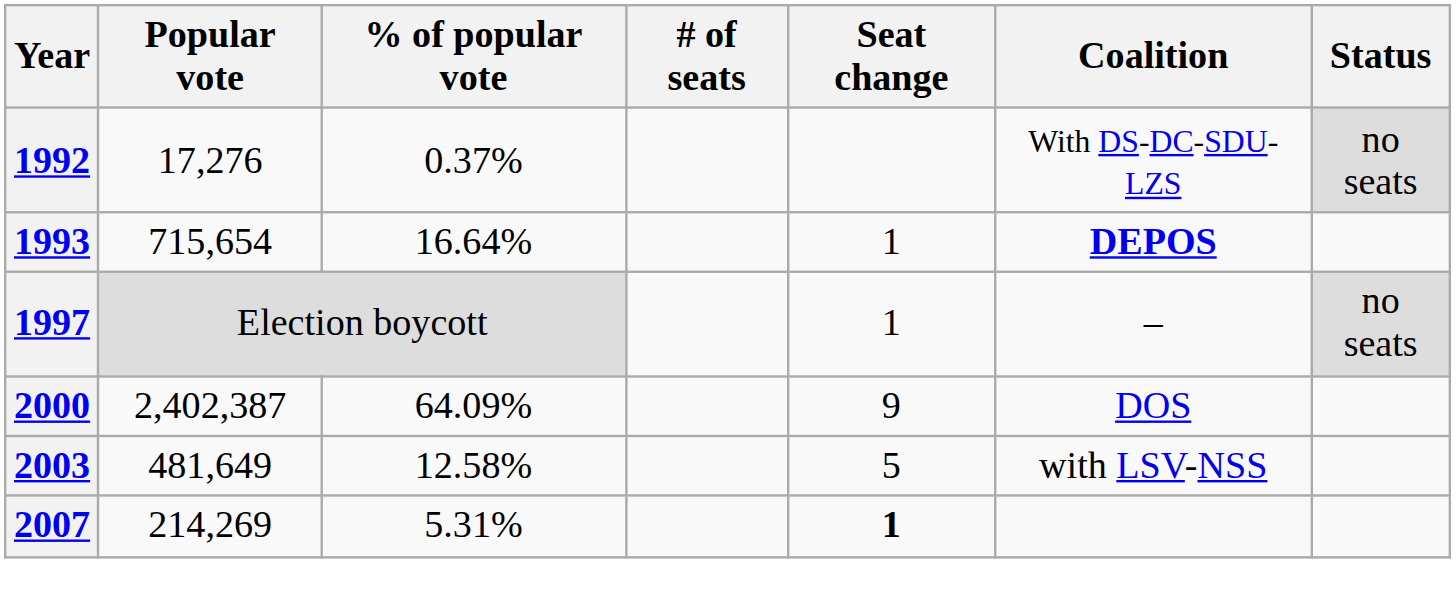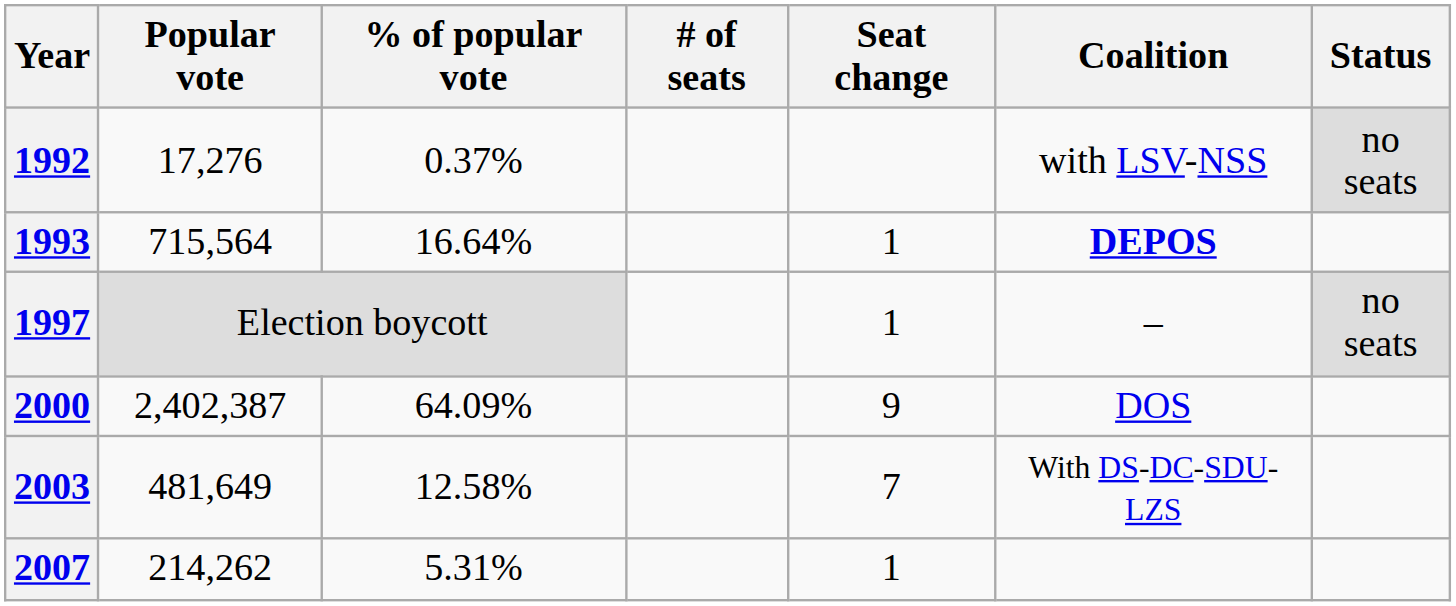(1153, 161) With DS-DC-SDU-LZS -> (1153, 159) with LSV-NSS
(210, 241) 715,654 -> (210, 241) 715,564
(891, 465) 5 -> (891, 486) 7
(1153, 465) with LSV-NSS -> (1153, 488) With DS-DC-SDU-LZS
(210, 525) 214,269 -> (210, 568) 214,262
(891, 525) bold -> (891, 568) normal
